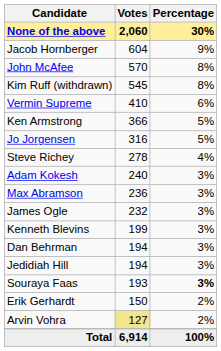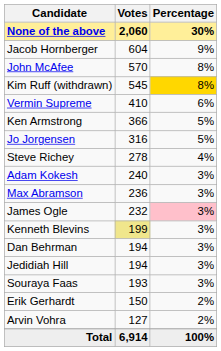(206, 85) no background -> (206, 85) gold background
(206, 211) no background -> (206, 211) pink background
(138, 229) no background -> (138, 229) khaki background
(206, 283) bold -> (206, 283) normal
(138, 319) khaki background -> (138, 319) no background
